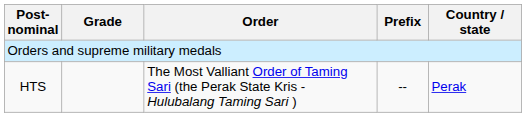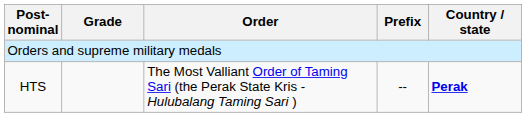(449, 87) normal -> (450, 87) bold
